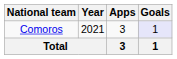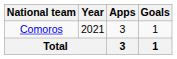(155, 29) lavender background -> (155, 29) no background
